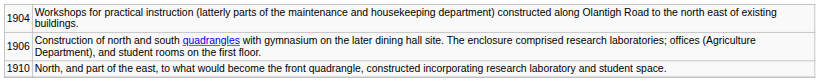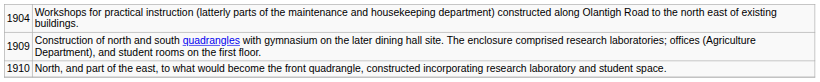(18, 46) 1906 -> (18, 46) 1909
